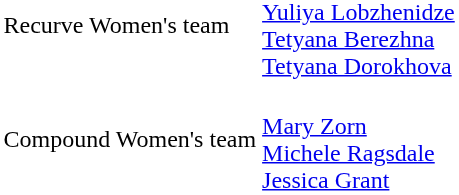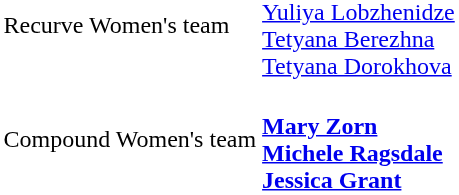(348, 152) normal -> (352, 152) bold
